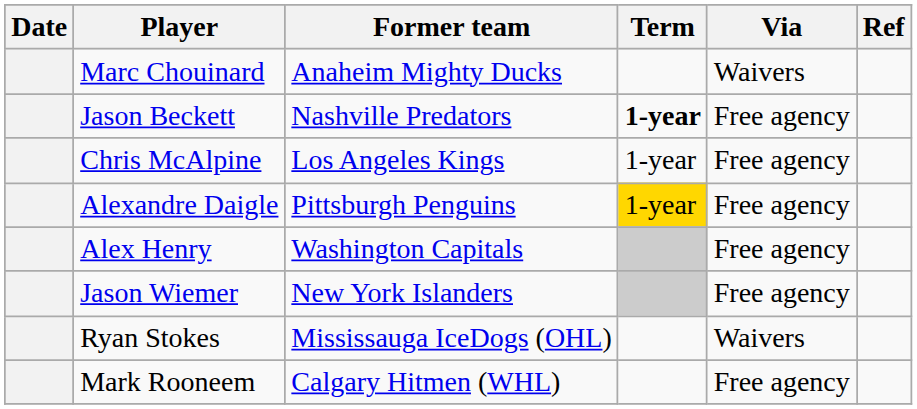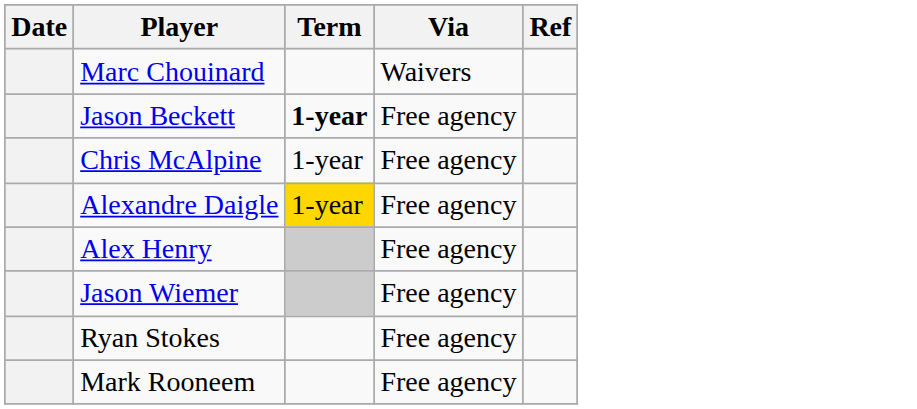- column: (452, 26)
(759, 337) Waivers -> (448, 337) Free agency
